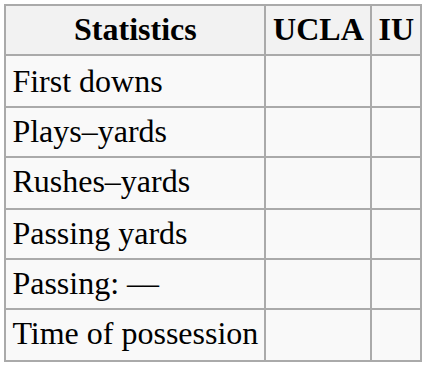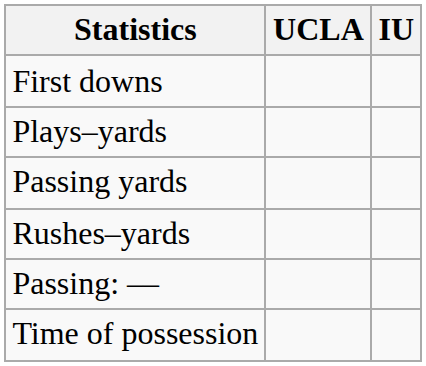rows swapped: (101, 182) <-> (100, 232)
